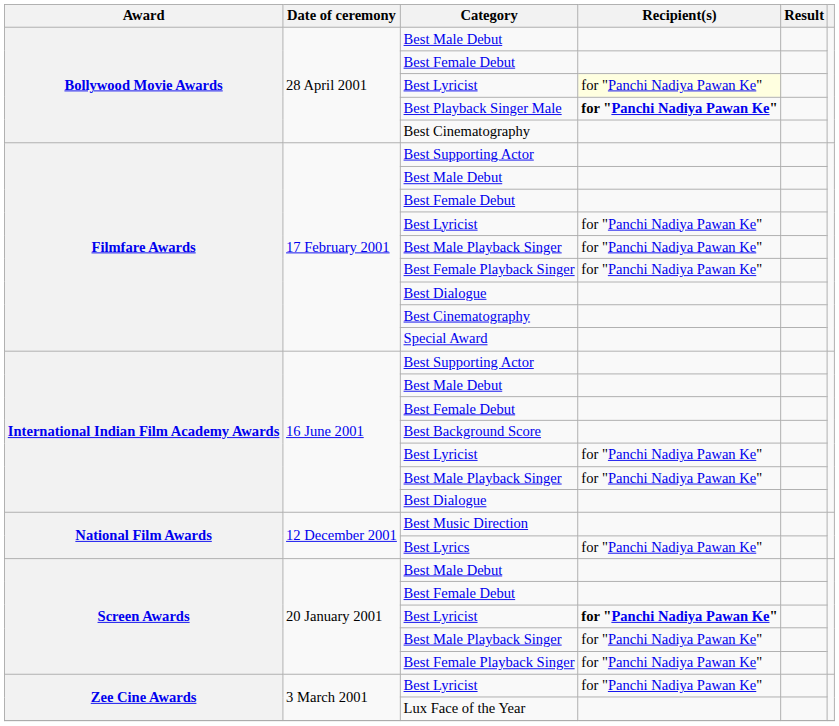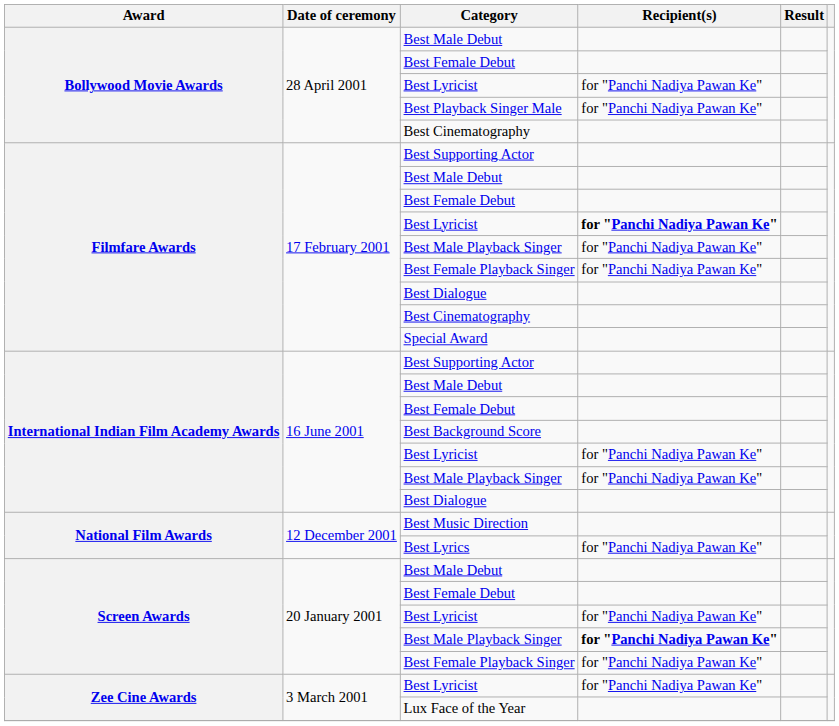(672, 85) lightyellow background -> (672, 85) no background
(679, 108) bold -> (672, 108) normal
(672, 223) normal -> (679, 223) bold
(679, 616) bold -> (672, 616) normal
(672, 639) normal -> (679, 639) bold
